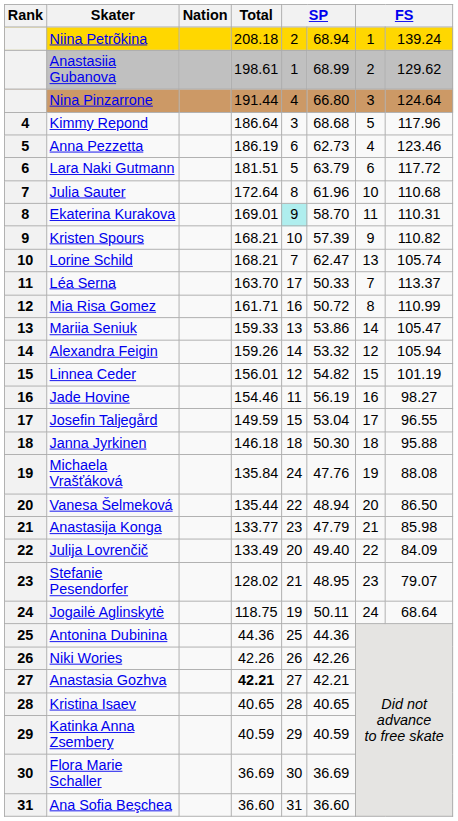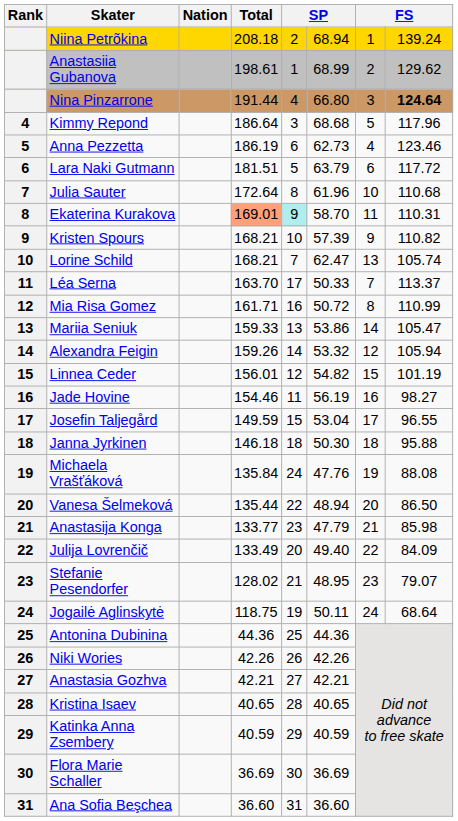(419, 100) normal -> (419, 100) bold
(256, 214) no background -> (256, 214) lightsalmon background
(256, 681) bold -> (256, 681) normal
